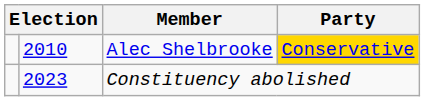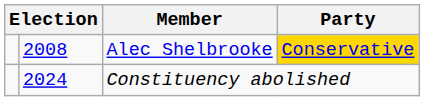(45, 50) 2010 -> (45, 50) 2008
(45, 80) 2023 -> (45, 80) 2024
